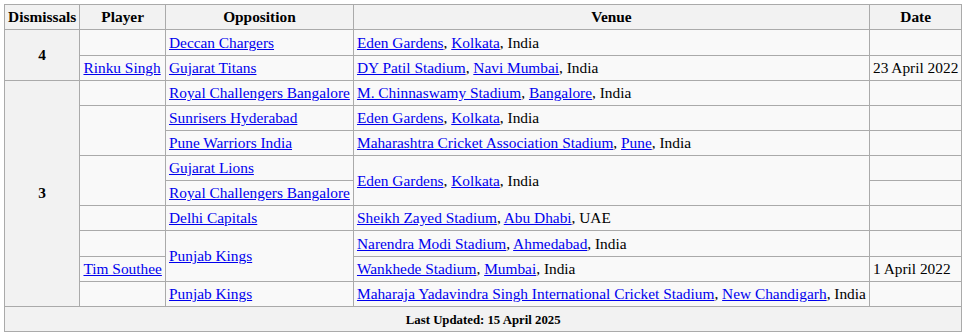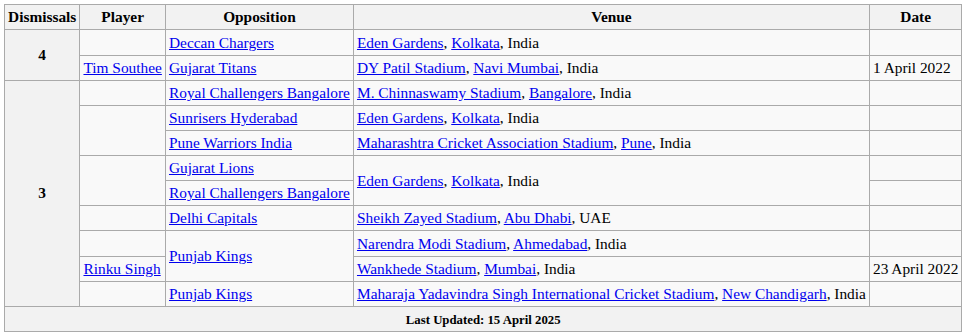(122, 67) Rinku Singh -> (123, 67) Tim Southee
(916, 67) 23 April 2022 -> (912, 67) 1 April 2022
(123, 268) Tim Southee -> (122, 268) Rinku Singh
(912, 268) 1 April 2022 -> (916, 268) 23 April 2022
